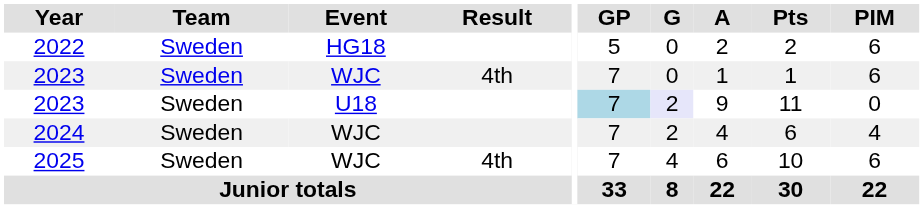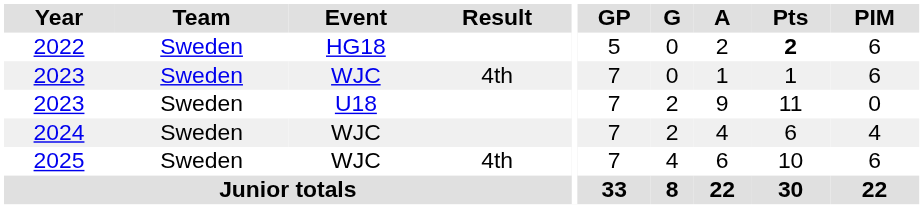(791, 46) normal -> (791, 46) bold
(614, 103) lightblue background -> (614, 103) no background
(672, 103) lavender background -> (672, 103) no background
